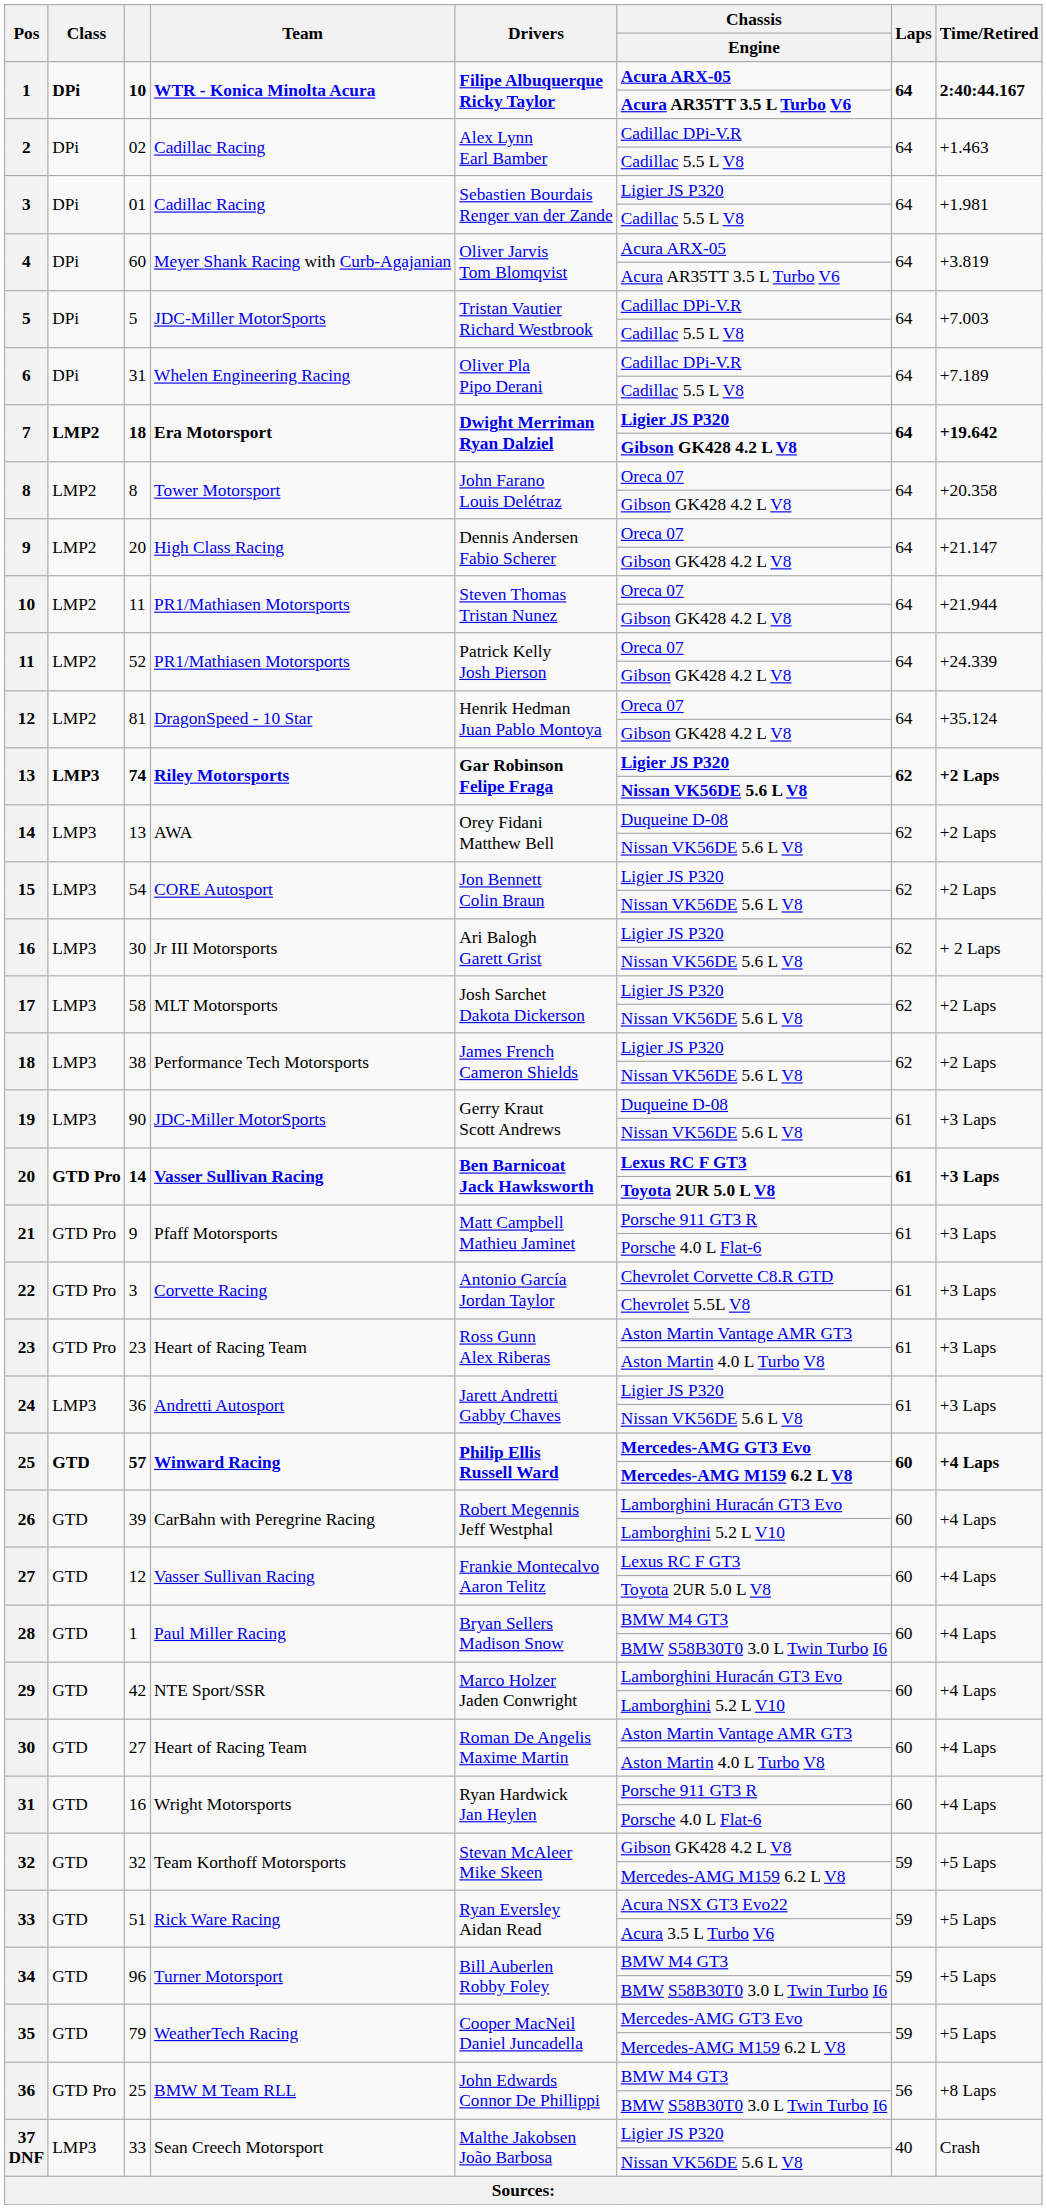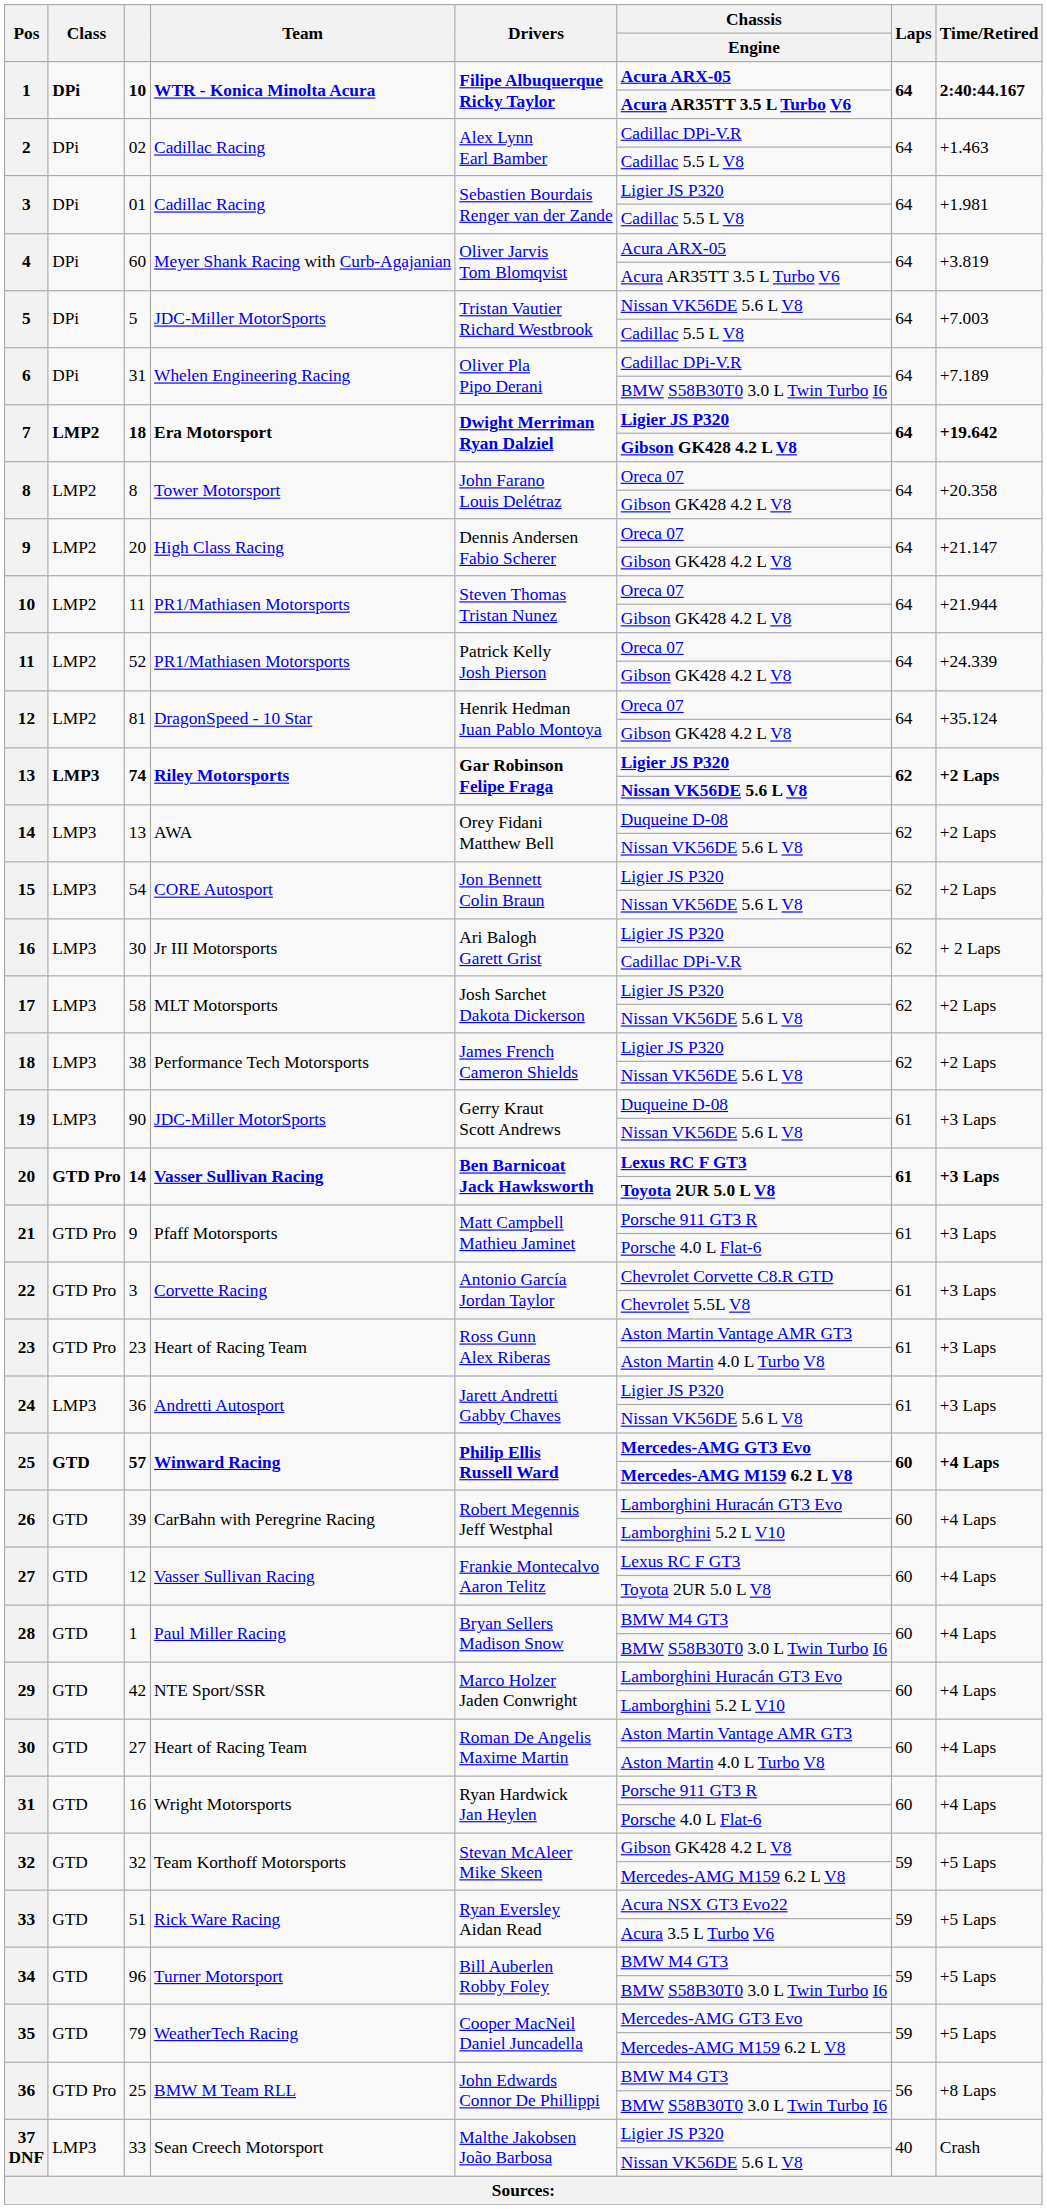(681, 304) Cadillac DPi-V.R -> (712, 304) Nissan VK56DE 5.6 L V8
(682, 390) Cadillac 5.5 L V8 -> (754, 390) BMW S58B30T0 3.0 L Twin Turbo I6
(712, 961) Nissan VK56DE 5.6 L V8 -> (681, 961) Cadillac DPi-V.R
